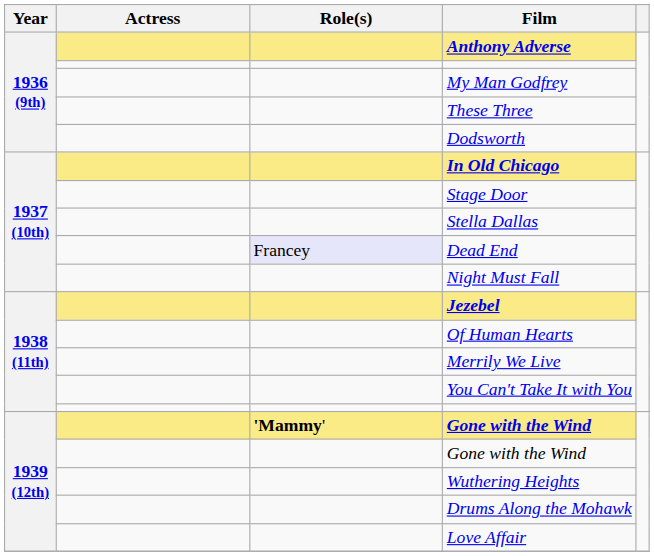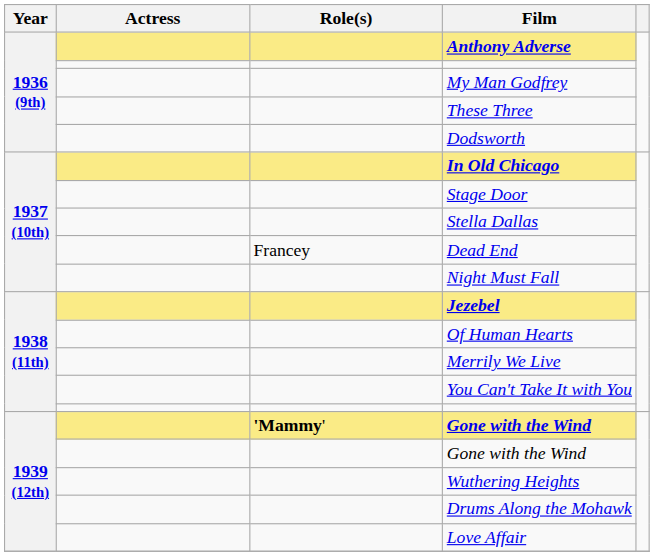(282, 249) lavender background -> (282, 249) no background
